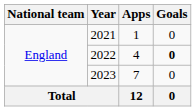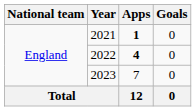(136, 34) normal -> (136, 34) bold
(136, 55) normal -> (136, 55) bold
(172, 55) bold -> (172, 55) normal
